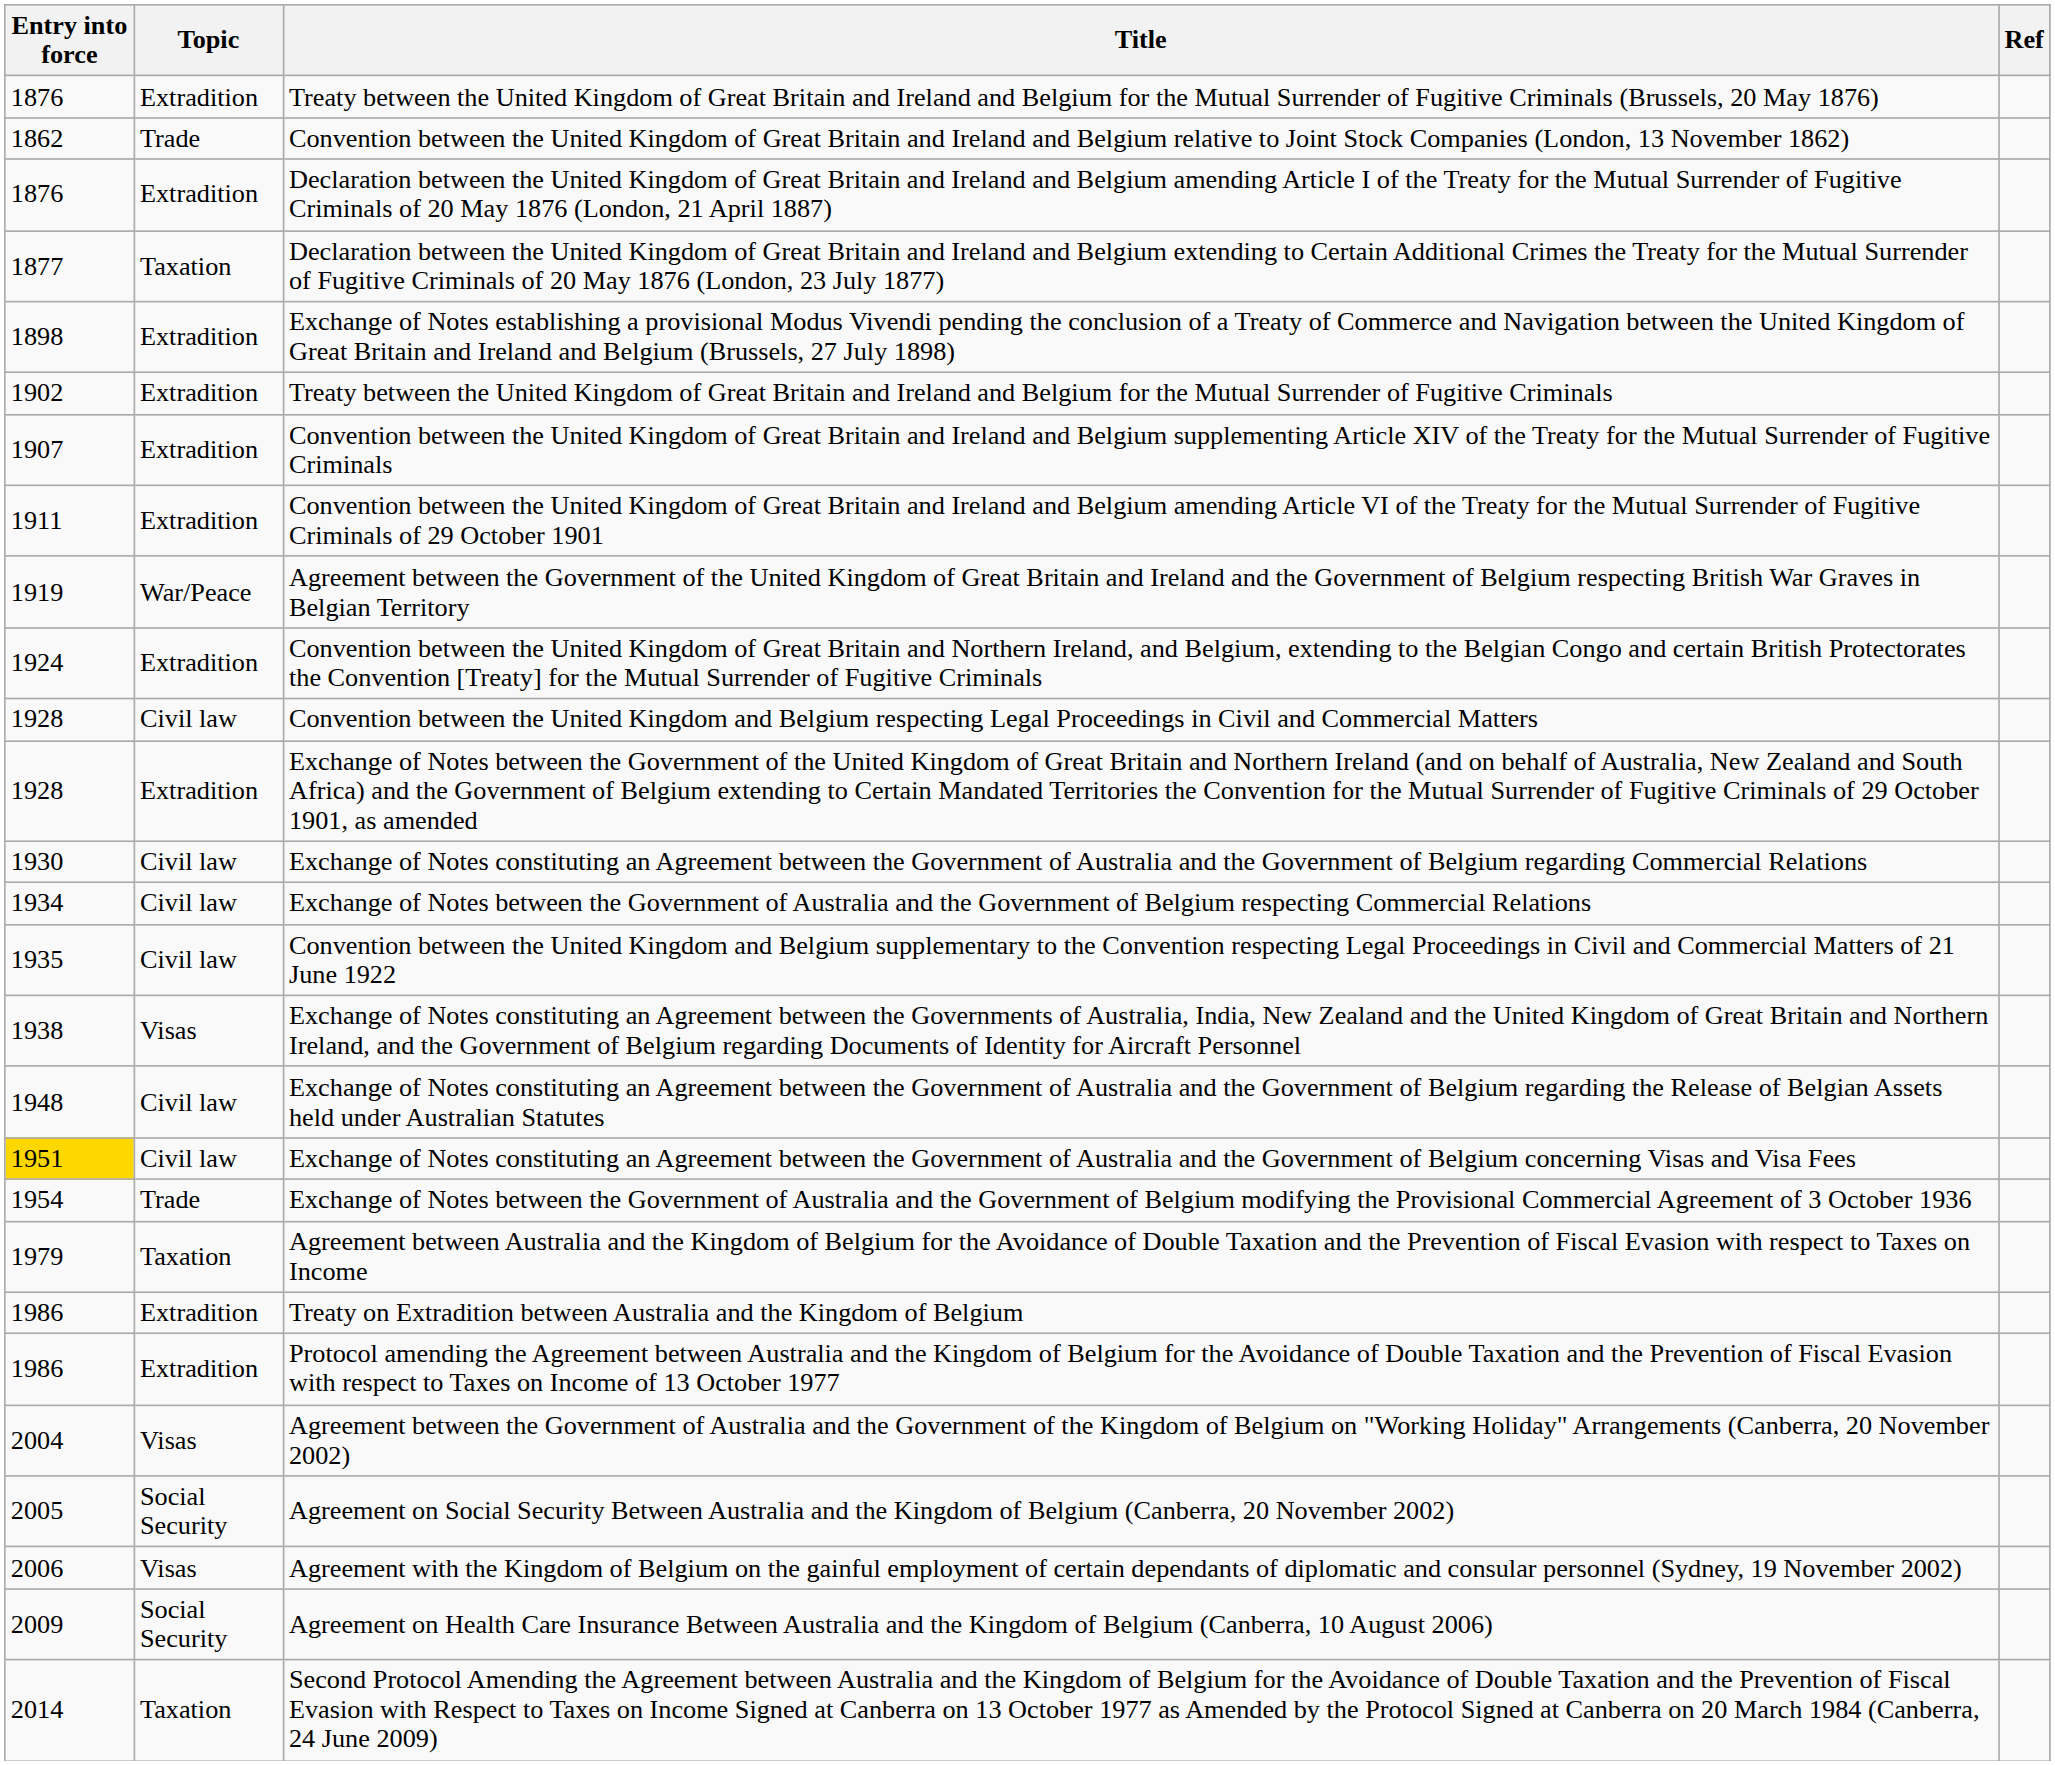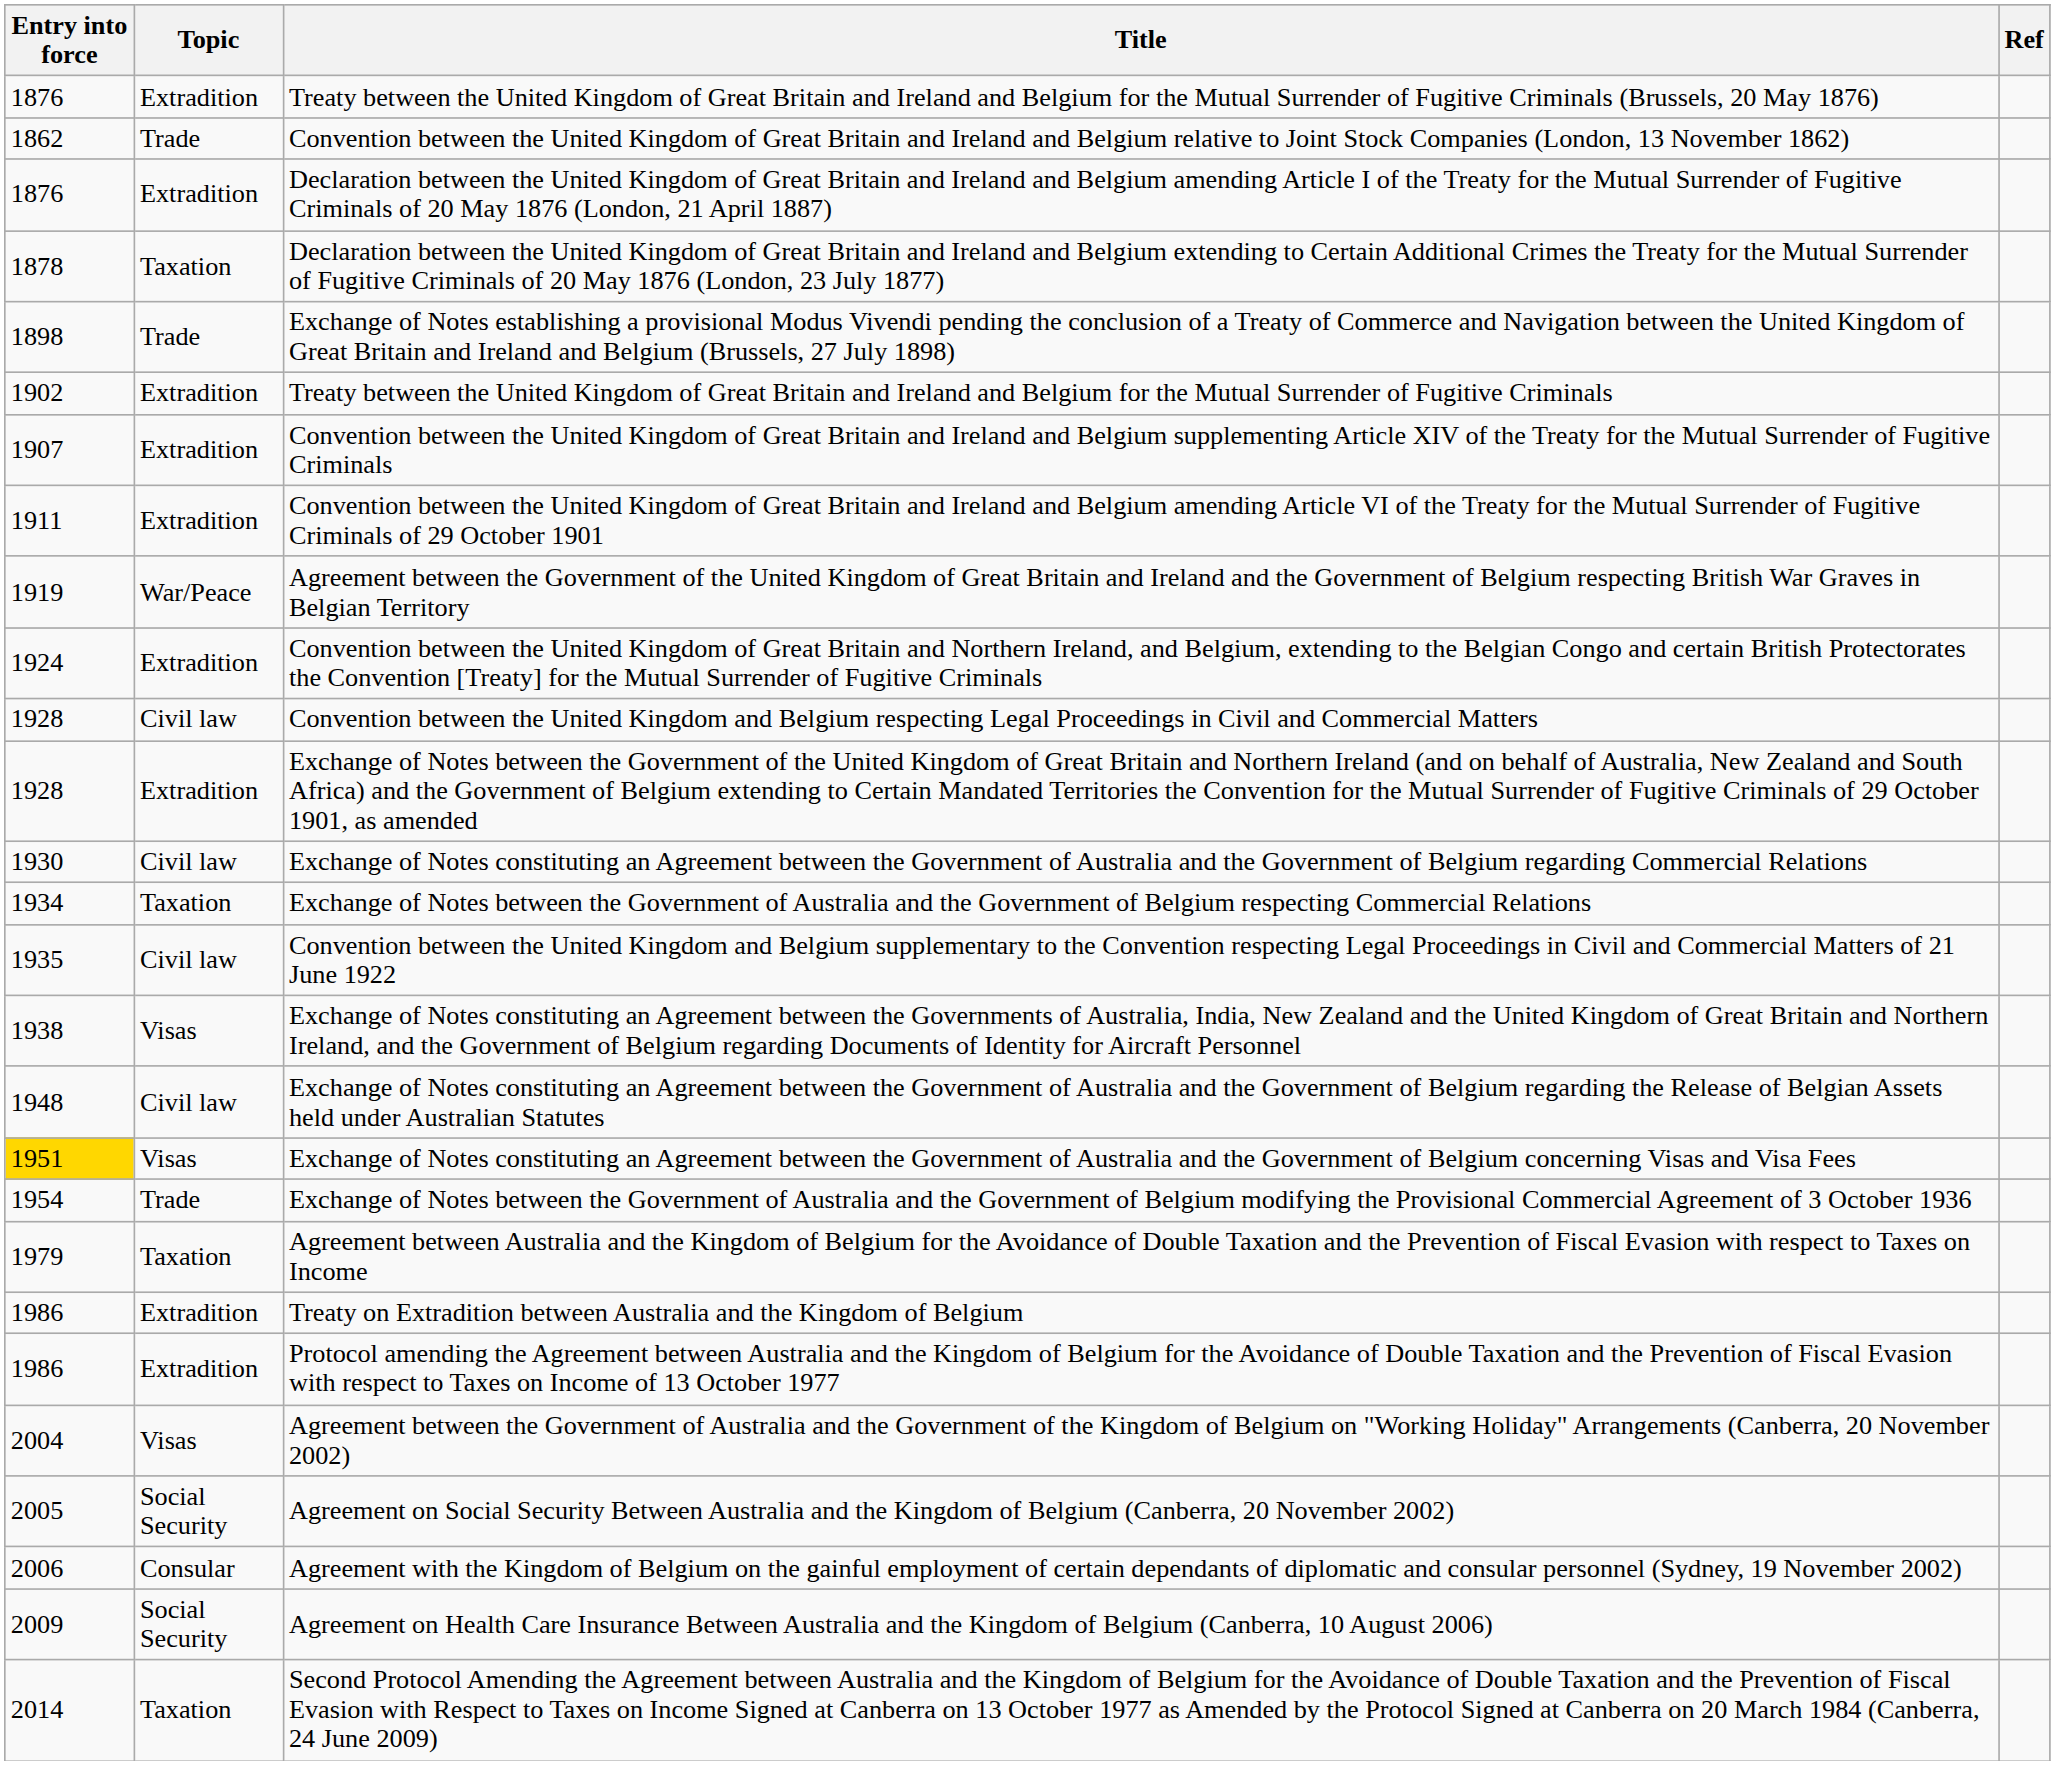(37, 265) 1877 -> (37, 265) 1878
(199, 336) Extradition -> (170, 336) Trade
(188, 903) Civil law -> (186, 903) Taxation
(188, 1158) Civil law -> (168, 1158) Visas
(168, 1567) Visas -> (187, 1567) Consular
